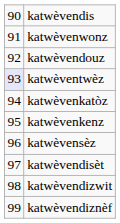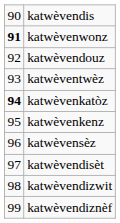(14, 36) normal -> (14, 36) bold
(14, 79) lavender background -> (14, 79) no background
(14, 100) normal -> (14, 100) bold
